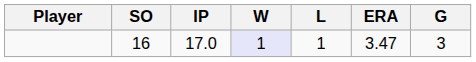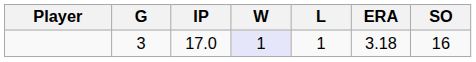columns swapped: (441, 17) <-> (141, 17)
(381, 43) 3.47 -> (381, 43) 3.18
